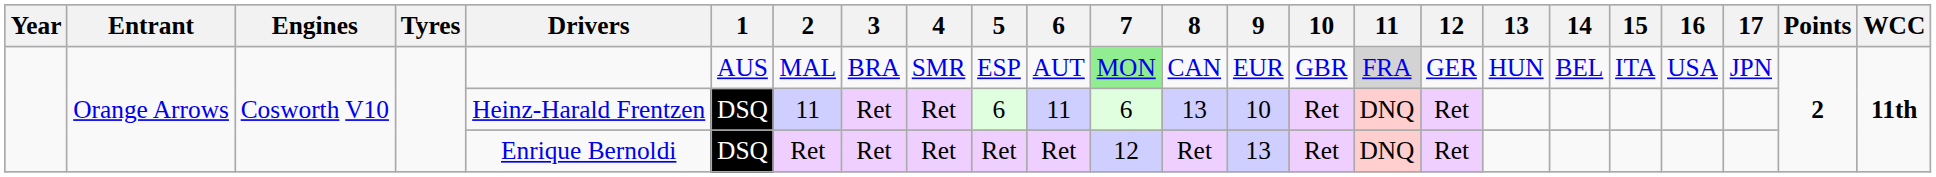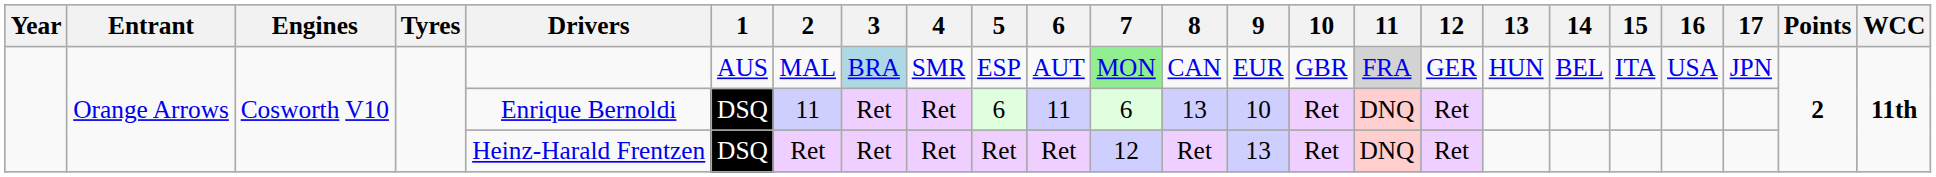(874, 67) no background -> (874, 67) lightblue background
(589, 109) Heinz-Harald Frentzen -> (589, 109) Enrique Bernoldi
(589, 151) Enrique Bernoldi -> (589, 151) Heinz-Harald Frentzen
